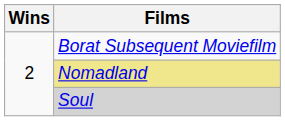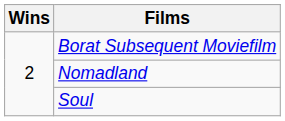(103, 73) khaki background -> (103, 73) no background
(76, 101) lightgrey background -> (76, 101) no background
